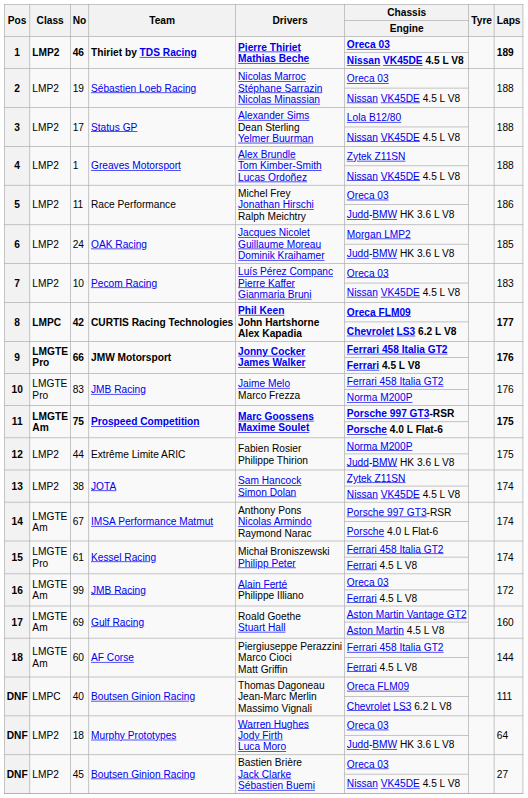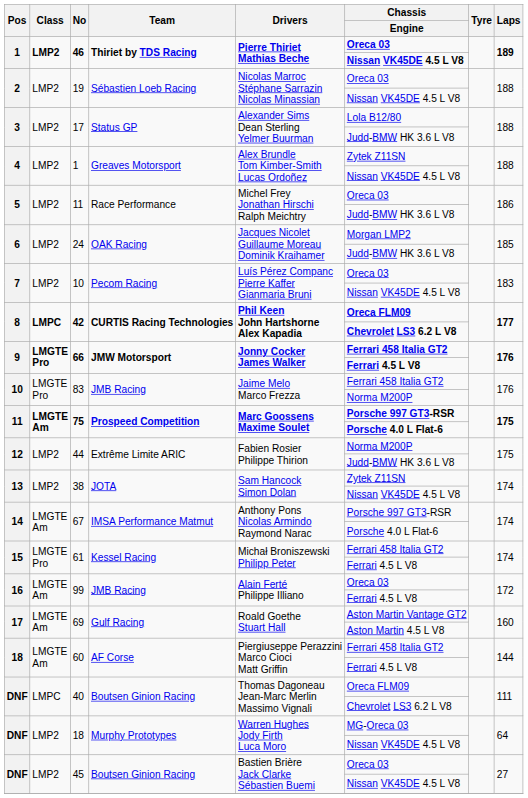(404, 137) Nissan VK45DE 4.5 L V8 -> (401, 137) Judd-BMW HK 3.6 L V8
(368, 726) Oreca 03 -> (378, 726) MG-Oreca 03
(401, 745) Judd-BMW HK 3.6 L V8 -> (404, 745) Nissan VK45DE 4.5 L V8
